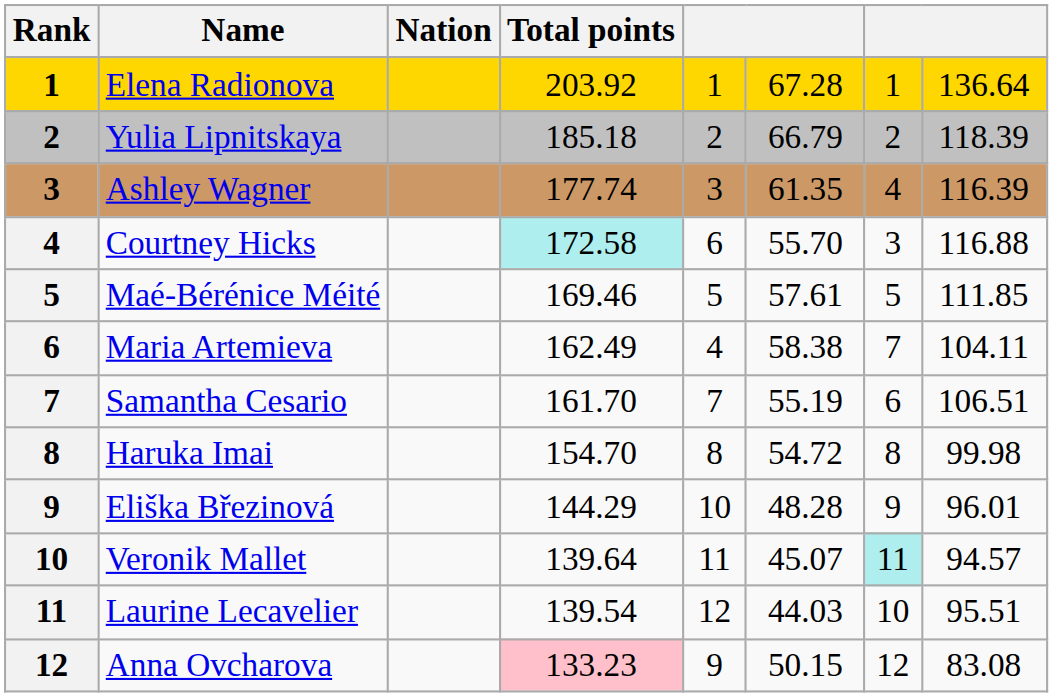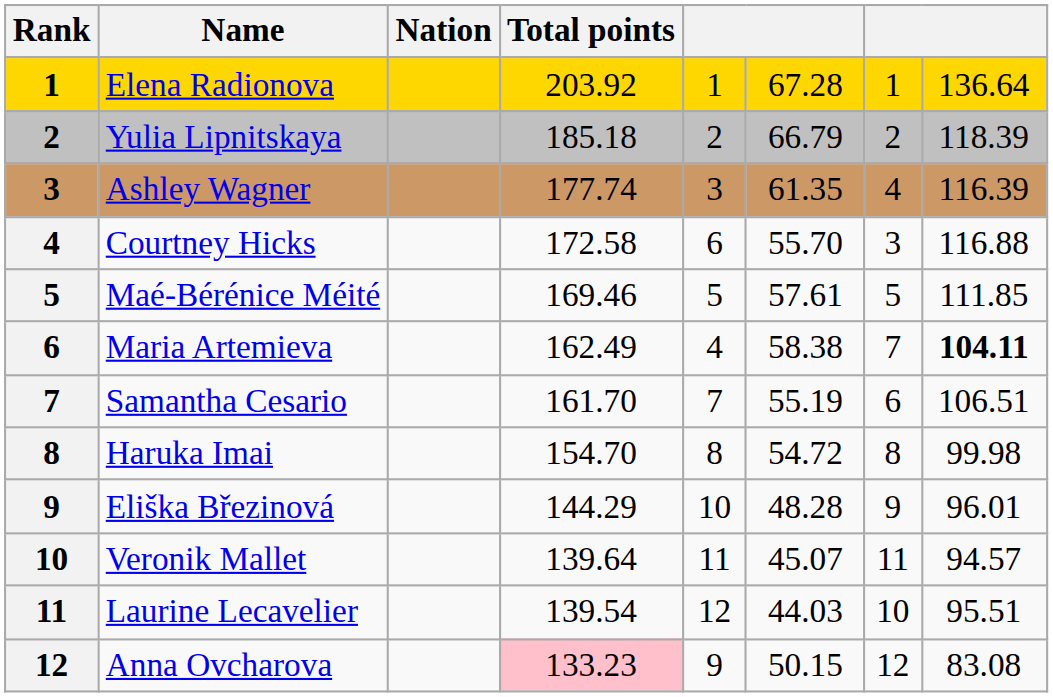(591, 242) paleturquoise background -> (591, 242) no background
(984, 347) normal -> (984, 347) bold
(893, 558) paleturquoise background -> (893, 558) no background
